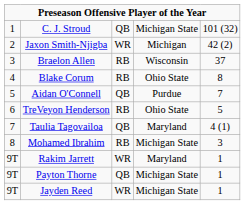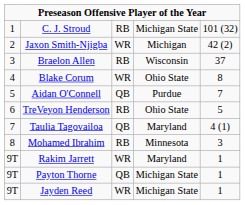(123, 29) QB -> (123, 29) RB
(123, 77) RB -> (123, 77) WR
(167, 142) Michigan State -> (167, 142) Minnesota
